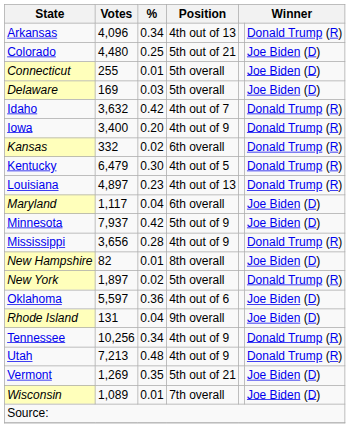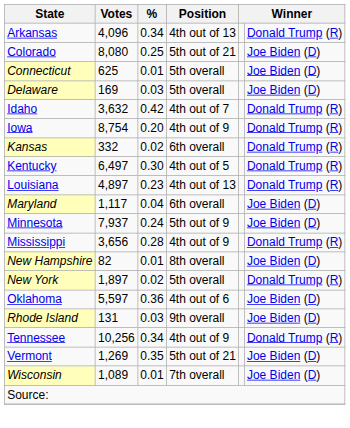(113, 52) 4,480 -> (113, 52) 8,080
(108, 71) 255 -> (108, 71) 625
(113, 128) 3,400 -> (113, 128) 8,754
(113, 166) 6,479 -> (113, 166) 6,497
(152, 223) 0.42 -> (152, 223) 0.24
(152, 318) 0.04 -> (152, 318) 0.03
- row: (20, 356)
